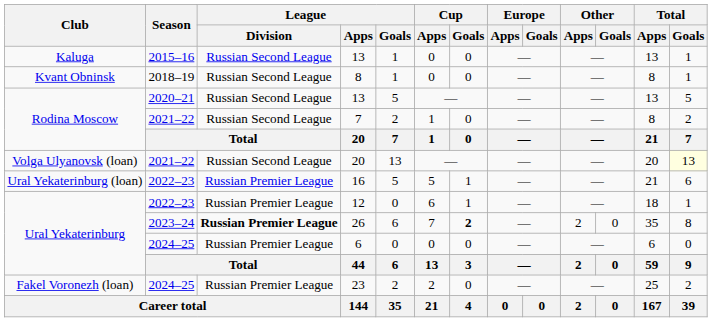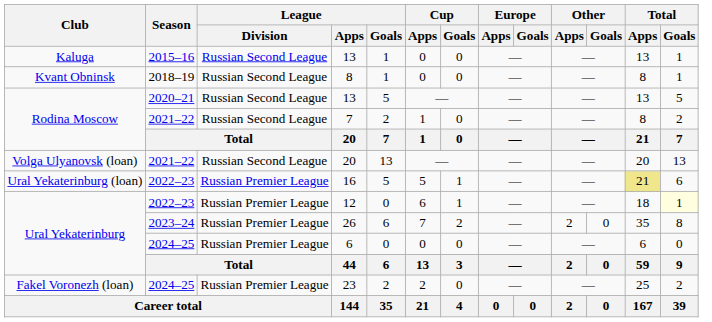(688, 160) lightyellow background -> (679, 160) no background
(652, 181) no background -> (643, 181) khaki background
(688, 202) no background -> (679, 202) lightyellow background
(269, 222) bold -> (265, 222) normal
(468, 222) bold -> (459, 222) normal
